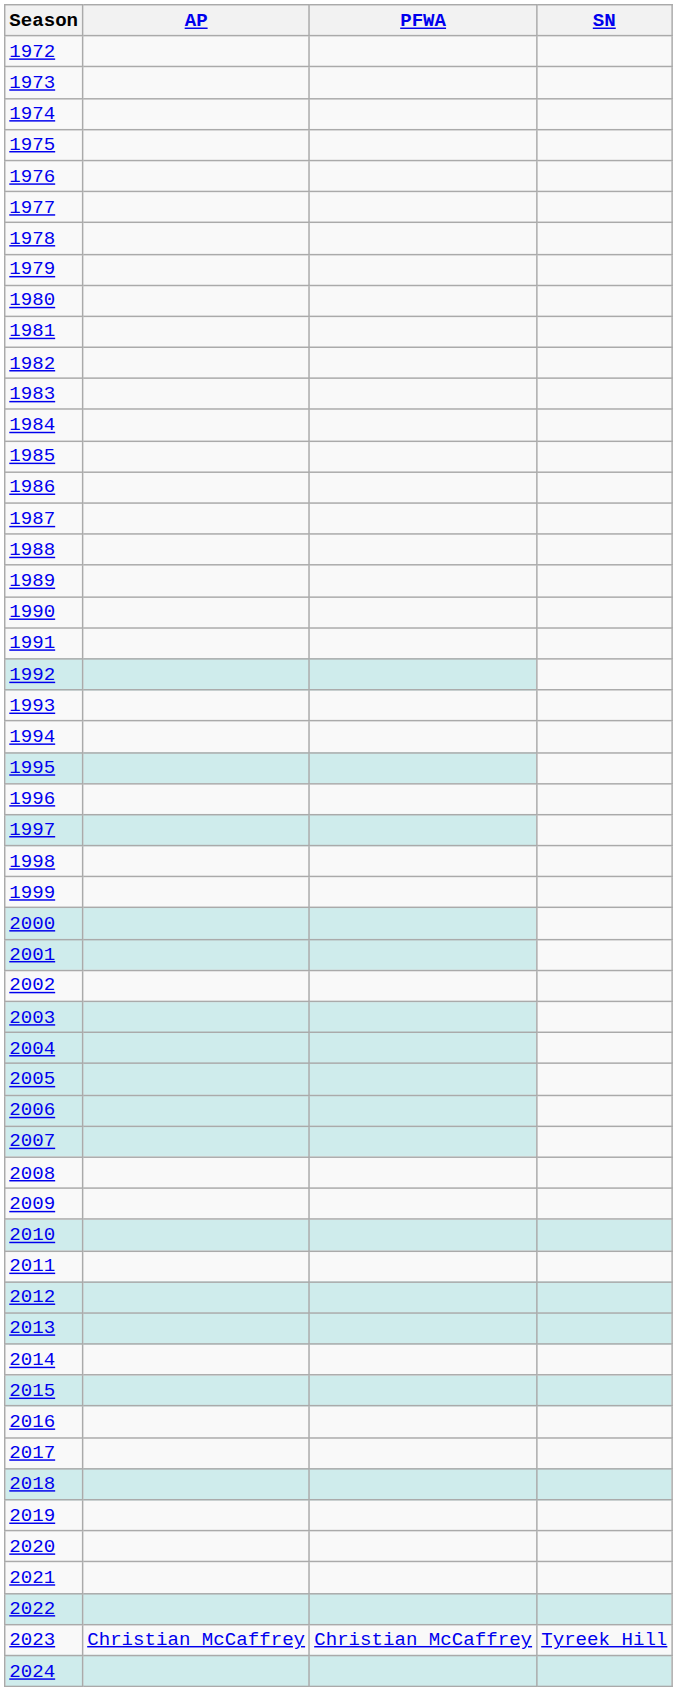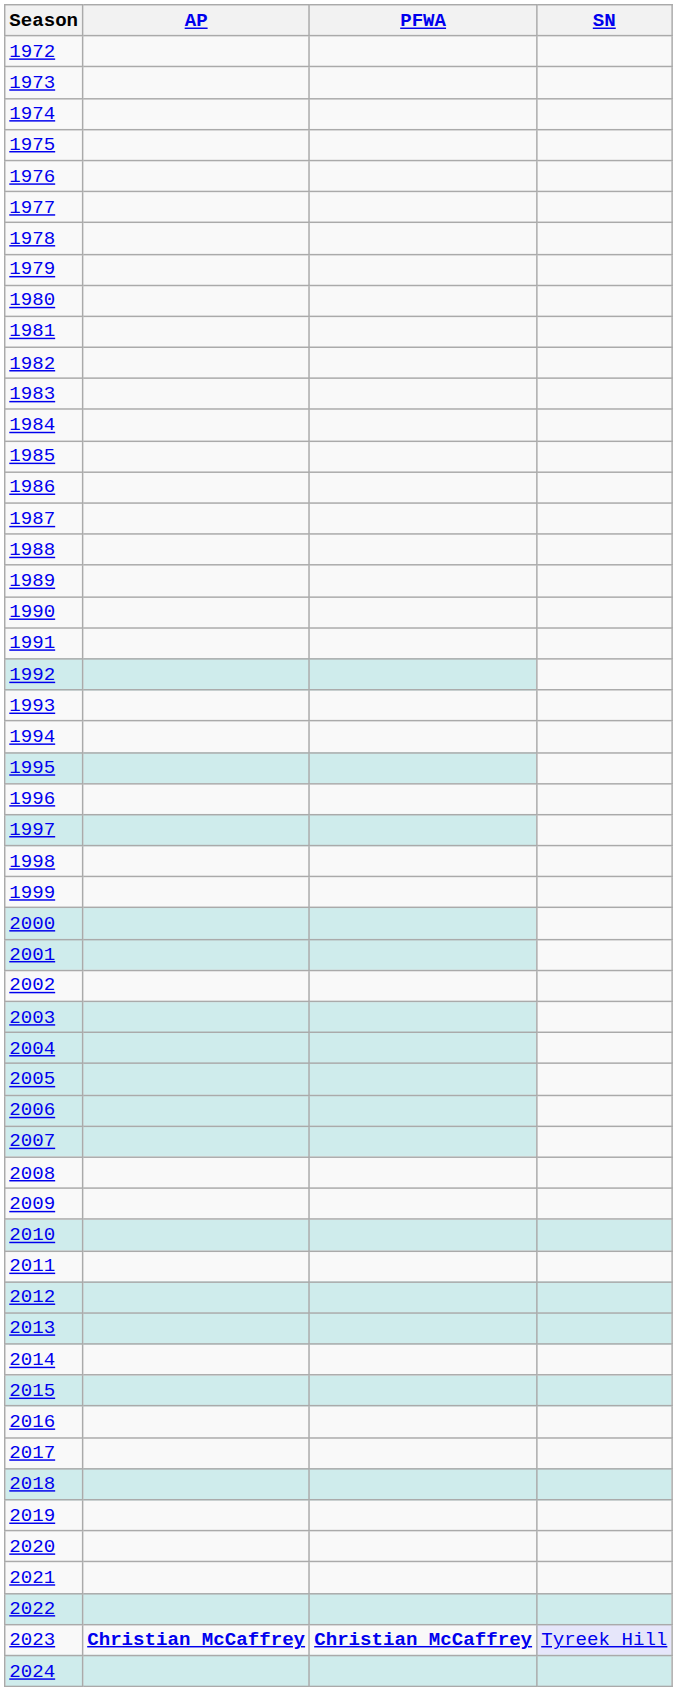(196, 1640) normal -> (196, 1640) bold
(423, 1640) normal -> (423, 1640) bold
(604, 1640) no background -> (604, 1640) lavender background
